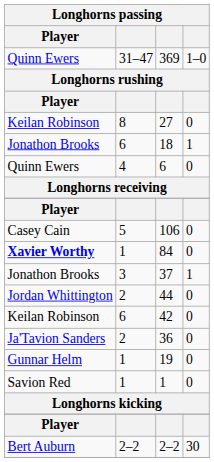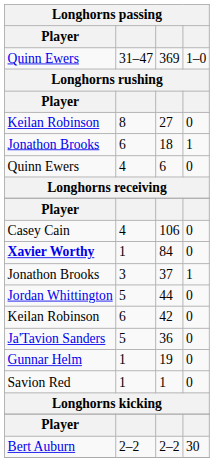(122, 230) 5 -> (122, 230) 4
(122, 295) 2 -> (122, 295) 5
(122, 338) 2 -> (122, 338) 5
